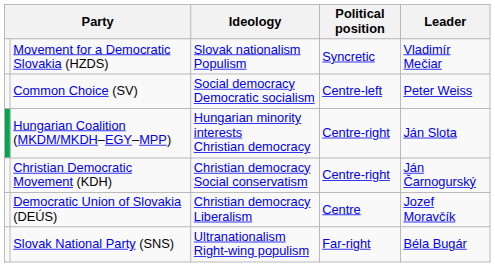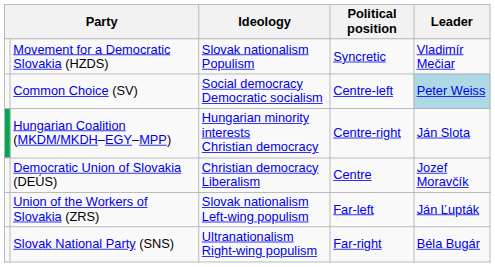(438, 91) no background -> (451, 91) lightblue background
- row: (73, 175)
+ row: (80, 209)
